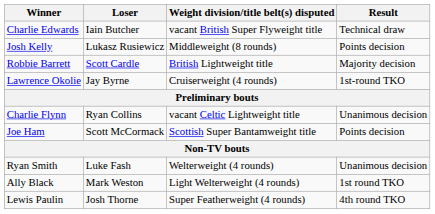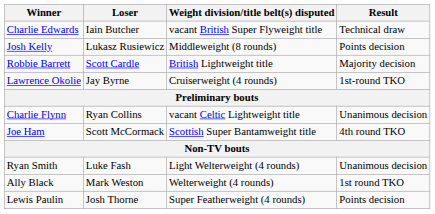(372, 132) Points decision -> (372, 132) 4th round TKO
(221, 166) Welterweight (4 rounds) -> (234, 166) Light Welterweight (4 rounds)
(234, 183) Light Welterweight (4 rounds) -> (221, 183) Welterweight (4 rounds)
(372, 200) 4th round TKO -> (372, 200) Points decision
